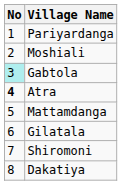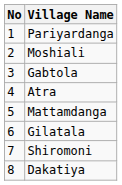(11, 73) paleturquoise background -> (11, 73) no background
(11, 92) bold -> (11, 92) normal
